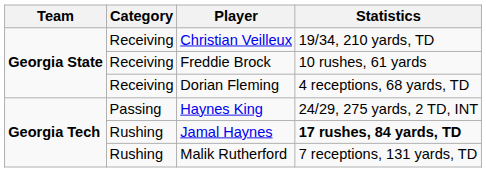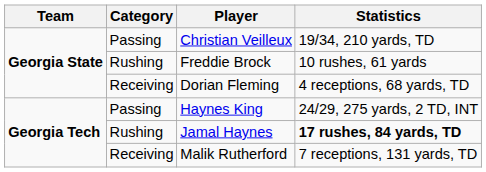(142, 39) Receiving -> (136, 39) Passing
(142, 62) Receiving -> (136, 62) Rushing
(136, 155) Rushing -> (142, 155) Receiving
